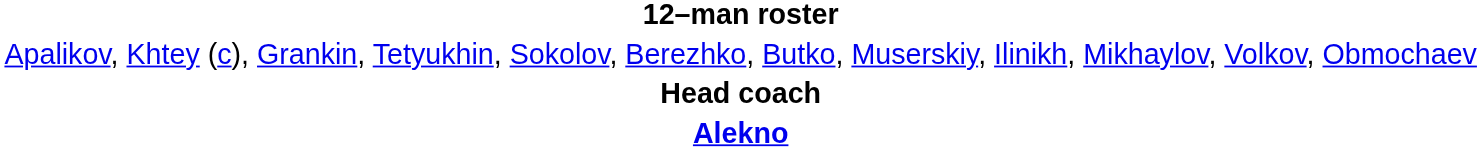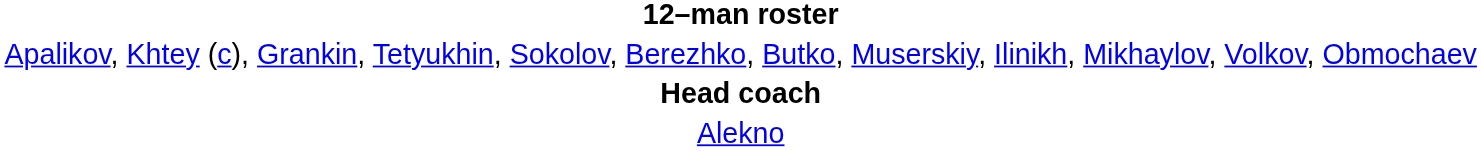(741, 133) bold -> (741, 133) normal
